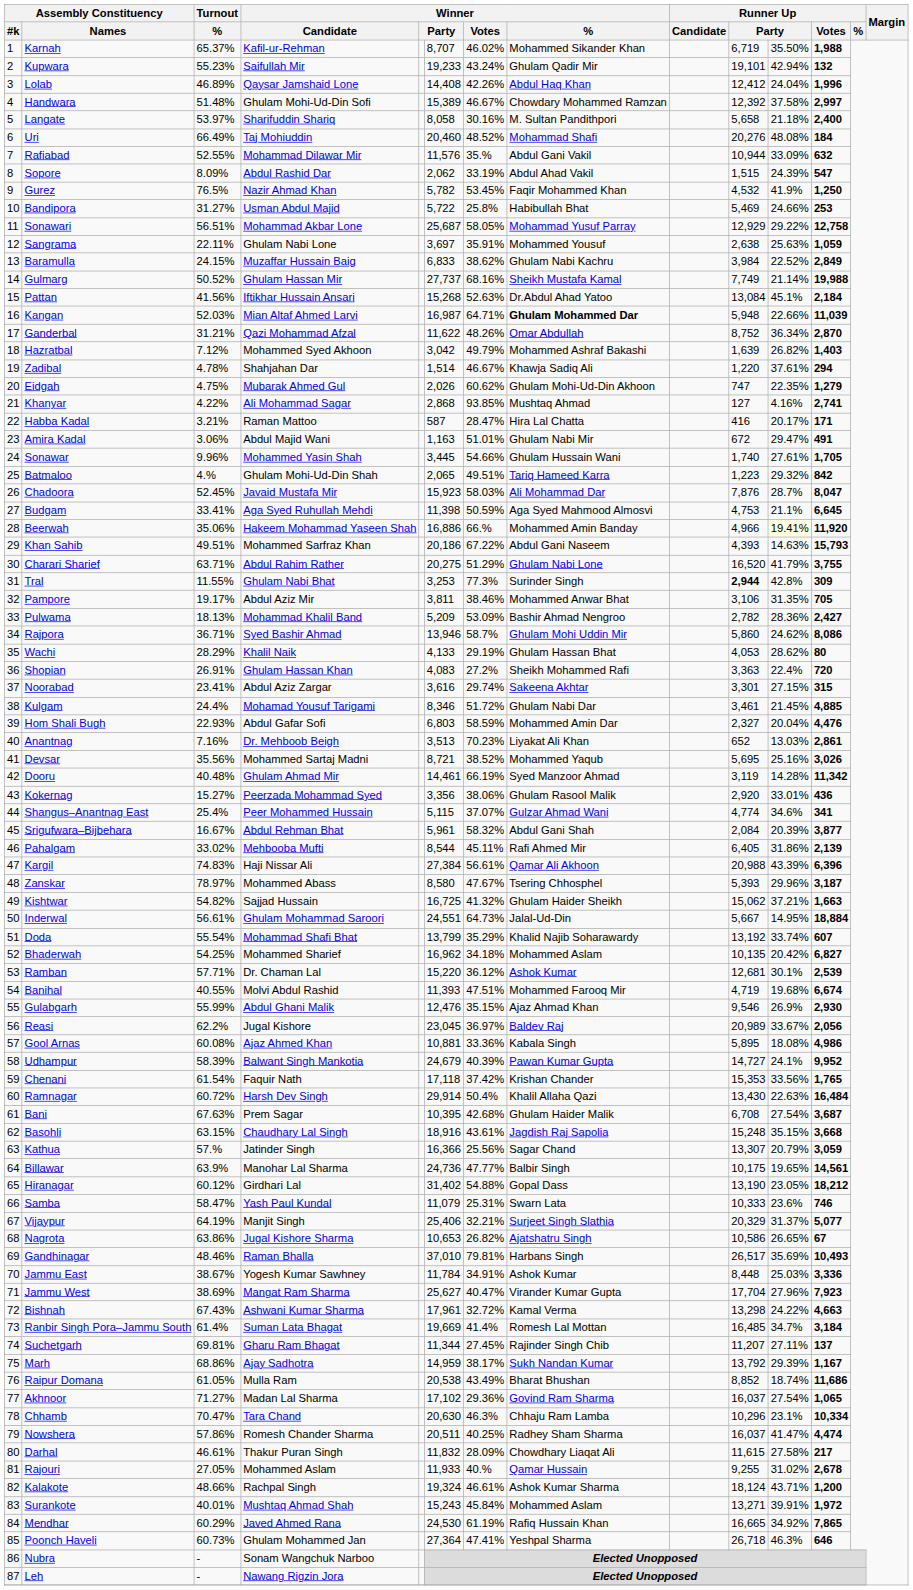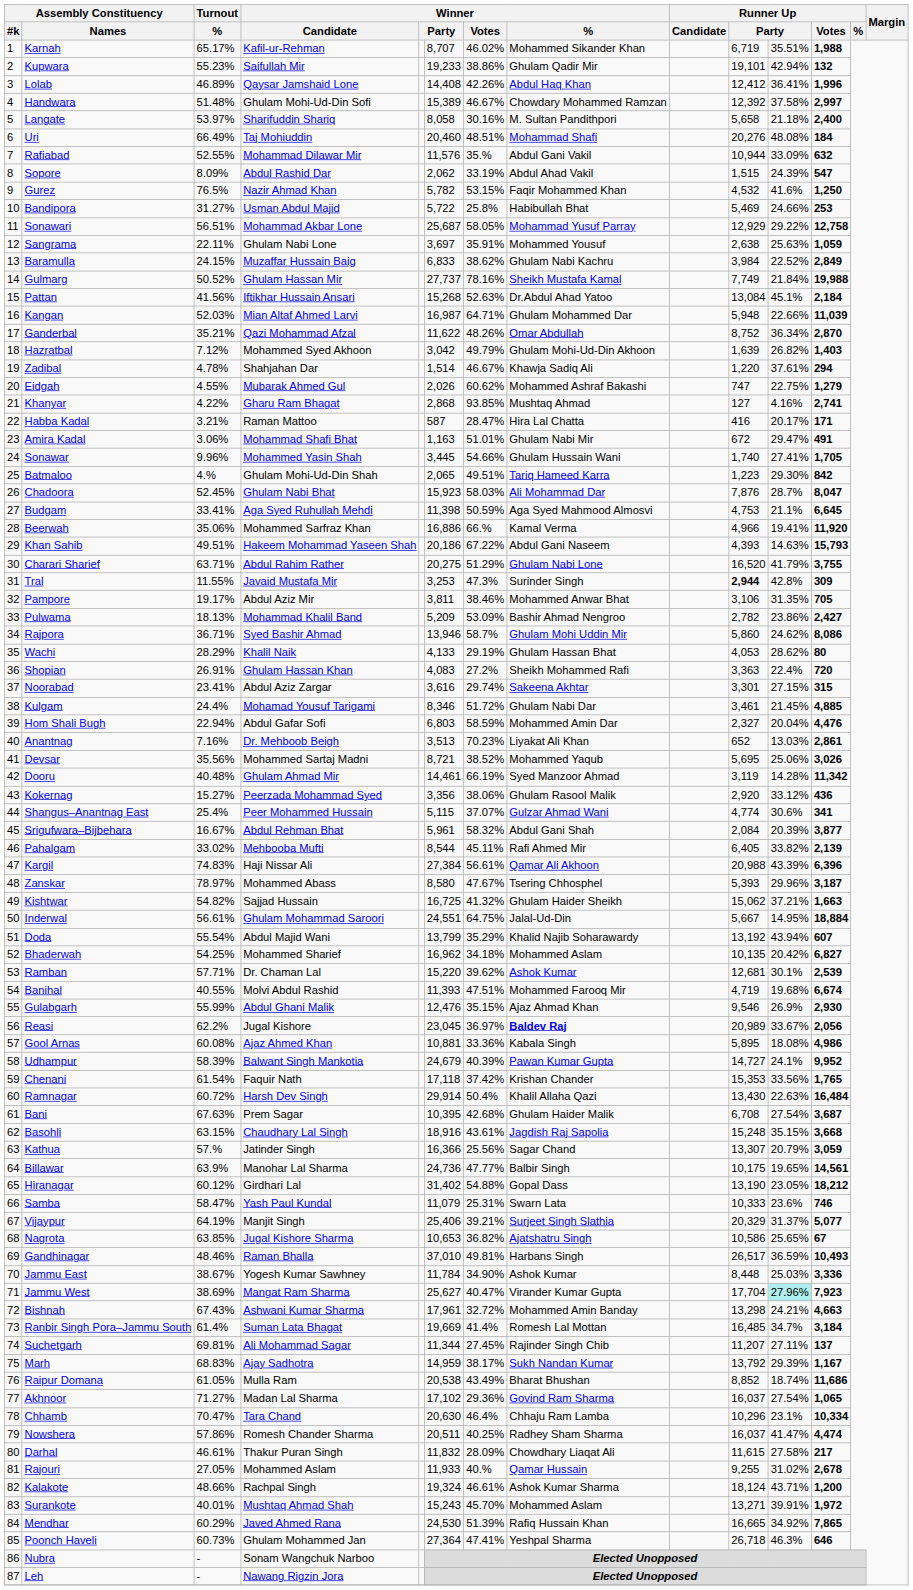(216, 48) 65.37% -> (216, 48) 65.17%
(790, 48) 35.50% -> (790, 48) 35.51%
(485, 66) 43.24% -> (485, 66) 38.86%
(790, 84) 24.04% -> (790, 84) 36.41%
(485, 137) 48.52% -> (485, 137) 48.51%
(485, 191) 53.45% -> (485, 191) 53.15%
(787, 191) 41.9% -> (787, 191) 41.6%
(485, 279) 68.16% -> (485, 279) 78.16%
(790, 279) 21.14% -> (790, 279) 21.84%
(574, 315) bold -> (571, 315) normal
(216, 333) 31.21% -> (216, 333) 35.21%
(578, 350) Mohammed Ashraf Bakashi -> (582, 350) Ghulam Mohi-Ud-Din Akhoon
(212, 386) 4.75% -> (212, 386) 4.55%
(582, 386) Ghulam Mohi-Ud-Din Akhoon -> (578, 386) Mohammed Ashraf Bakashi
(790, 386) 22.35% -> (790, 386) 22.75%
(297, 404) Ali Mohammad Sagar -> (291, 404) Gharu Ram Bhagat
(287, 439) Abdul Majid Wani -> (300, 439) Mohammad Shafi Bhat
(790, 457) 27.61% -> (790, 457) 27.41%
(790, 475) 29.32% -> (790, 475) 29.30%
(290, 492) Javaid Mustafa Mir -> (289, 492) Ghulam Nabi Bhat
(330, 528) Hakeem Mohammad Yaseen Shah -> (307, 528) Mohammed Sarfraz Khan
(573, 528) Mohammed Amin Banday -> (543, 528) Kamal Verma
(790, 528) lightyellow background -> (790, 528) no background
(307, 546) Mohammed Sarfraz Khan -> (330, 546) Hakeem Mohammad Yaseen Shah
(289, 581) Ghulam Nabi Bhat -> (290, 581) Javaid Mustafa Mir
(482, 581) 77.3% -> (482, 581) 47.3%
(790, 617) 28.36% -> (790, 617) 23.86%
(216, 723) 22.93% -> (216, 723) 22.94%
(790, 759) 25.16% -> (790, 759) 25.06%
(790, 794) 33.01% -> (790, 794) 33.12%
(787, 812) 34.6% -> (787, 812) 30.6%
(790, 848) 31.86% -> (790, 848) 33.82%
(485, 919) 64.73% -> (485, 919) 64.75%
(300, 937) Mohammad Shafi Bhat -> (287, 937) Abdul Majid Wani
(790, 937) 33.74% -> (790, 937) 43.94%
(485, 972) 36.12% -> (485, 972) 39.62%
(536, 1025) normal -> (538, 1025) bold
(485, 1221) 32.21% -> (485, 1221) 39.21%
(216, 1238) 63.86% -> (216, 1238) 63.85%
(485, 1238) 26.82% -> (485, 1238) 36.82%
(790, 1238) 26.65% -> (790, 1238) 25.65%
(485, 1256) 79.81% -> (485, 1256) 49.81%
(790, 1256) 35.69% -> (790, 1256) 36.59%
(485, 1274) 34.91% -> (485, 1274) 34.90%
(790, 1292) no background -> (790, 1292) paleturquoise background
(543, 1310) Kamal Verma -> (573, 1310) Mohammed Amin Banday
(790, 1310) 24.22% -> (790, 1310) 24.21%
(291, 1345) Gharu Ram Bhagat -> (297, 1345) Ali Mohammad Sagar
(216, 1363) 68.86% -> (216, 1363) 68.83%
(482, 1416) 46.3% -> (482, 1416) 46.4%
(485, 1505) 45.84% -> (485, 1505) 45.70%
(485, 1523) 61.19% -> (485, 1523) 51.39%
